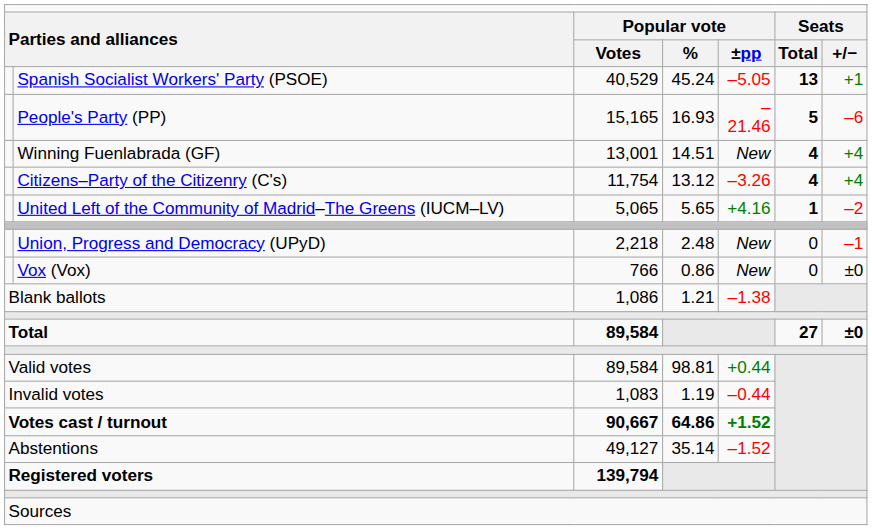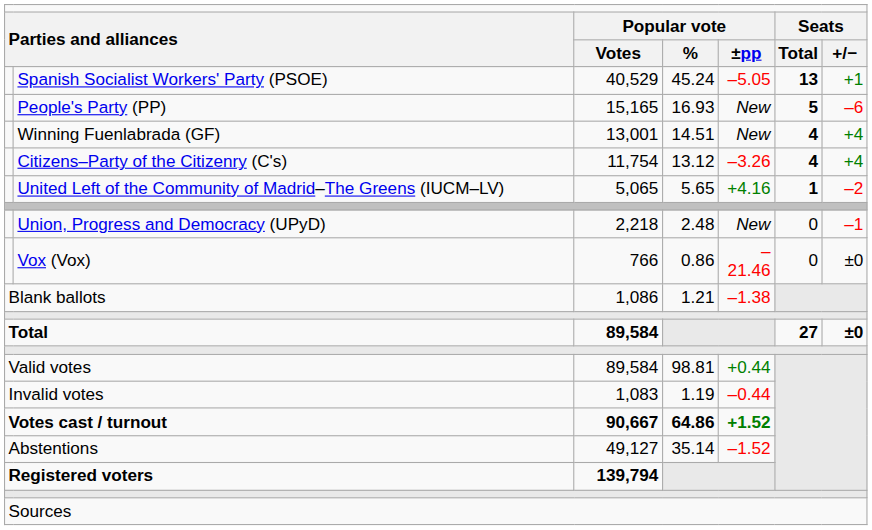(749, 117) –21.46 -> (753, 107) New
(753, 270) New -> (749, 260) –21.46
